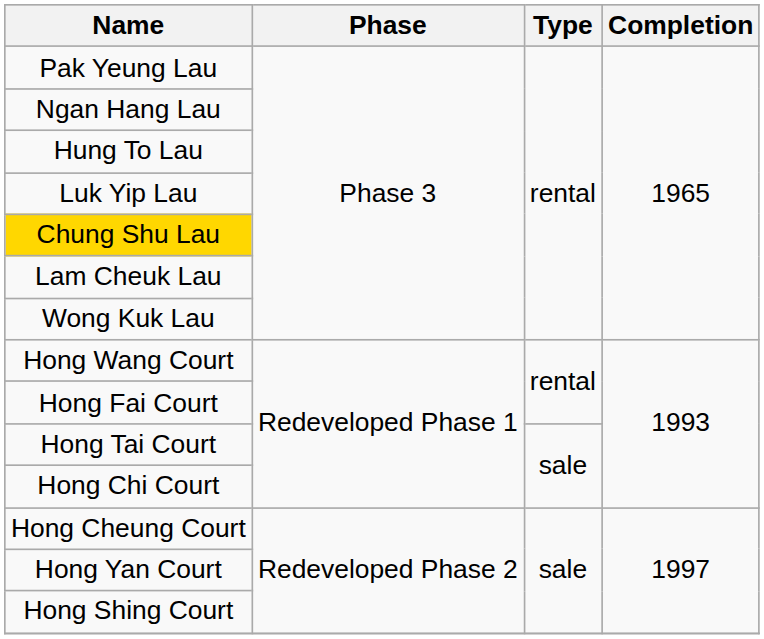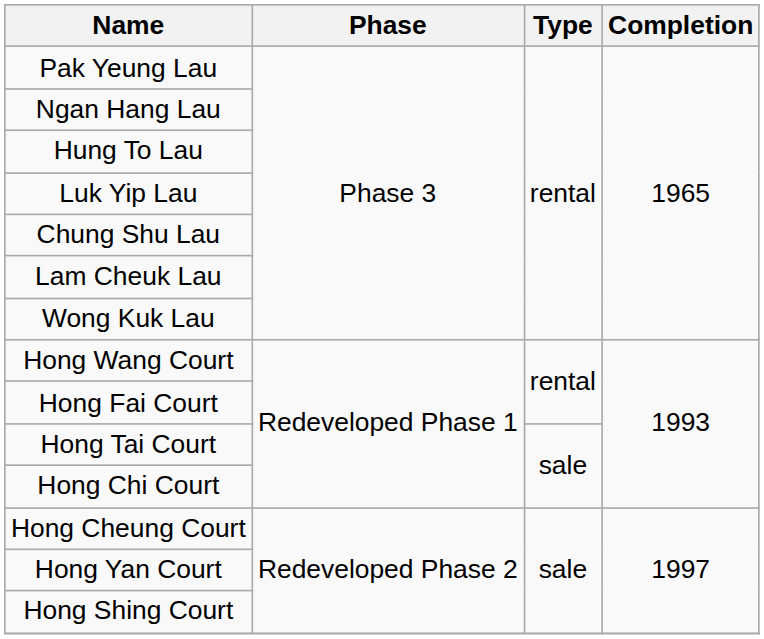(128, 234) gold background -> (128, 234) no background
